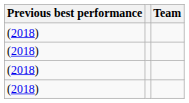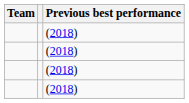columns swapped: (167, 13) <-> (75, 13)
